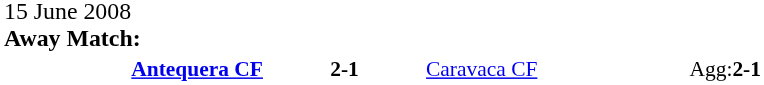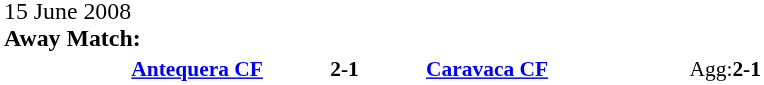(482, 68) normal -> (487, 68) bold
